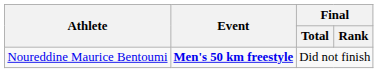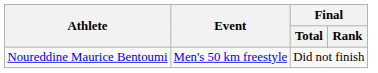(233, 57) bold -> (230, 57) normal
